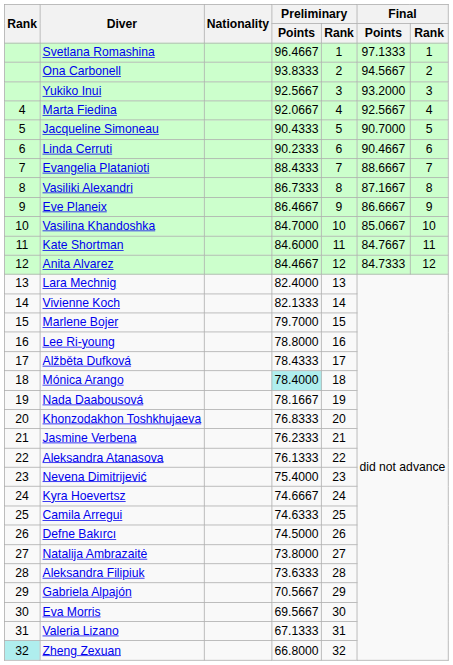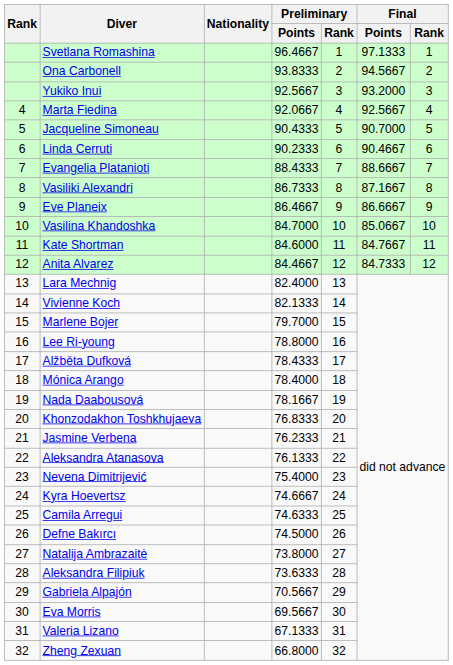(297, 380) paleturquoise background -> (297, 380) no background
(22, 650) paleturquoise background -> (22, 650) no background
